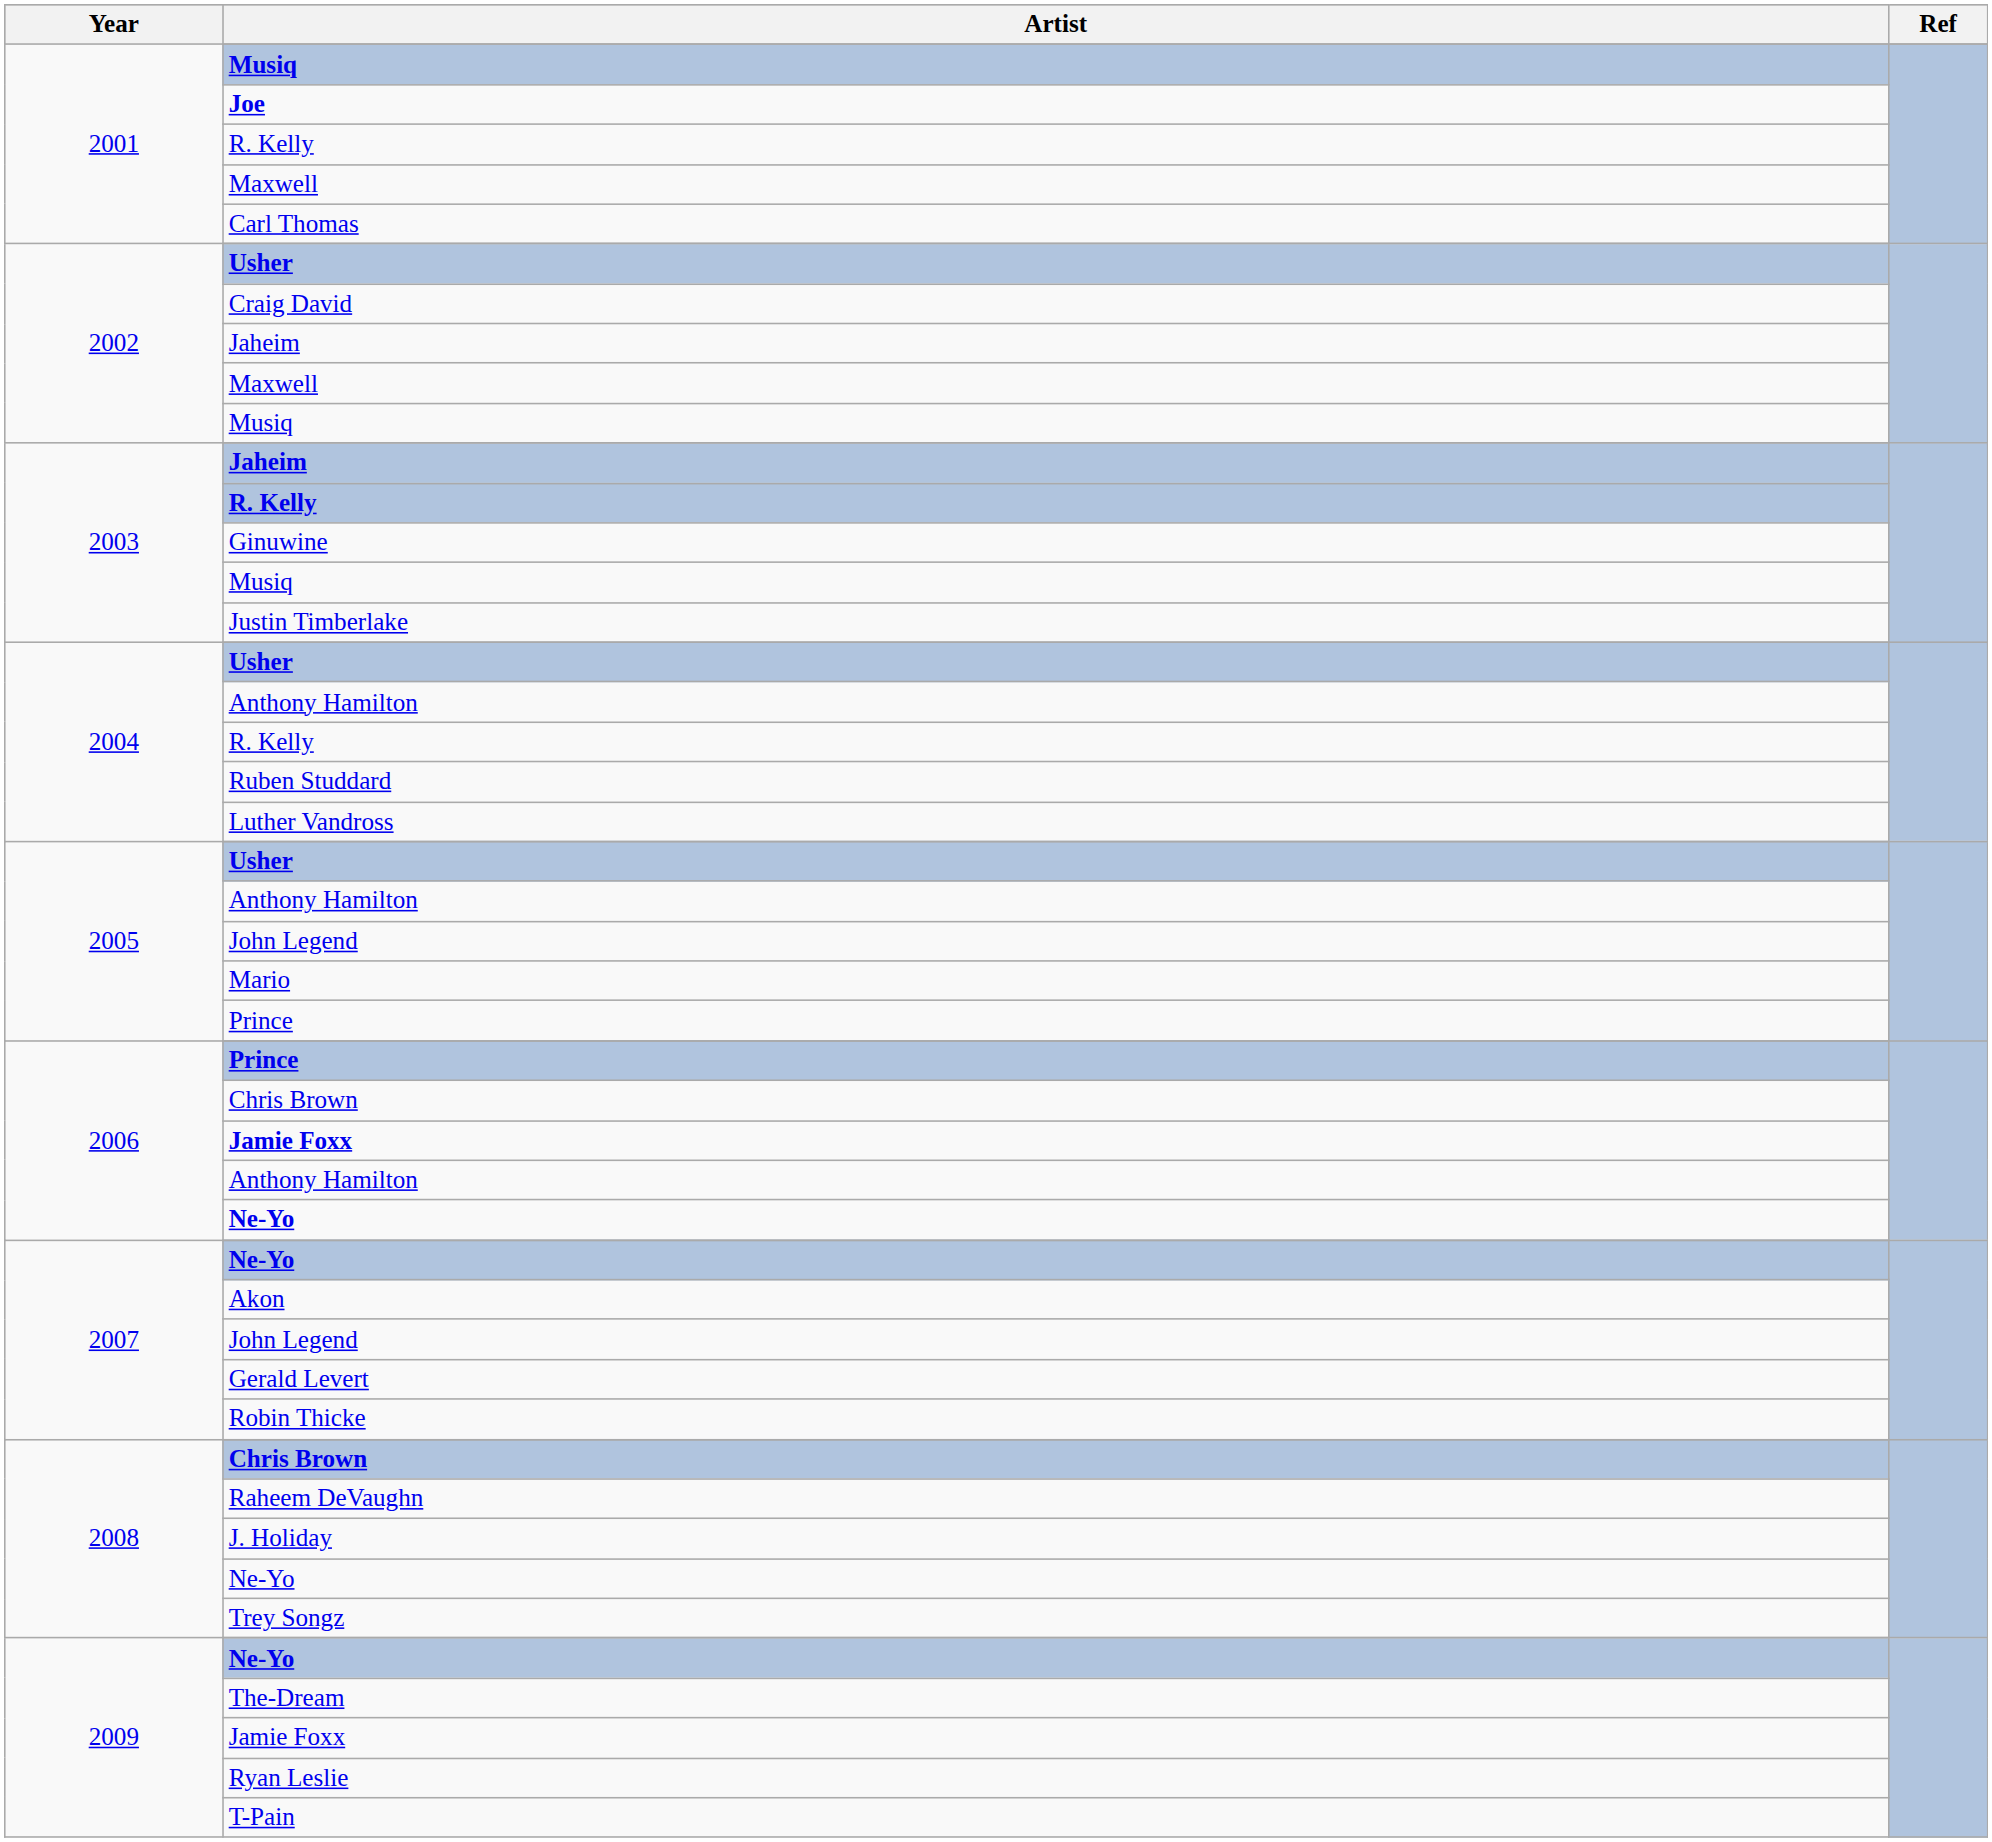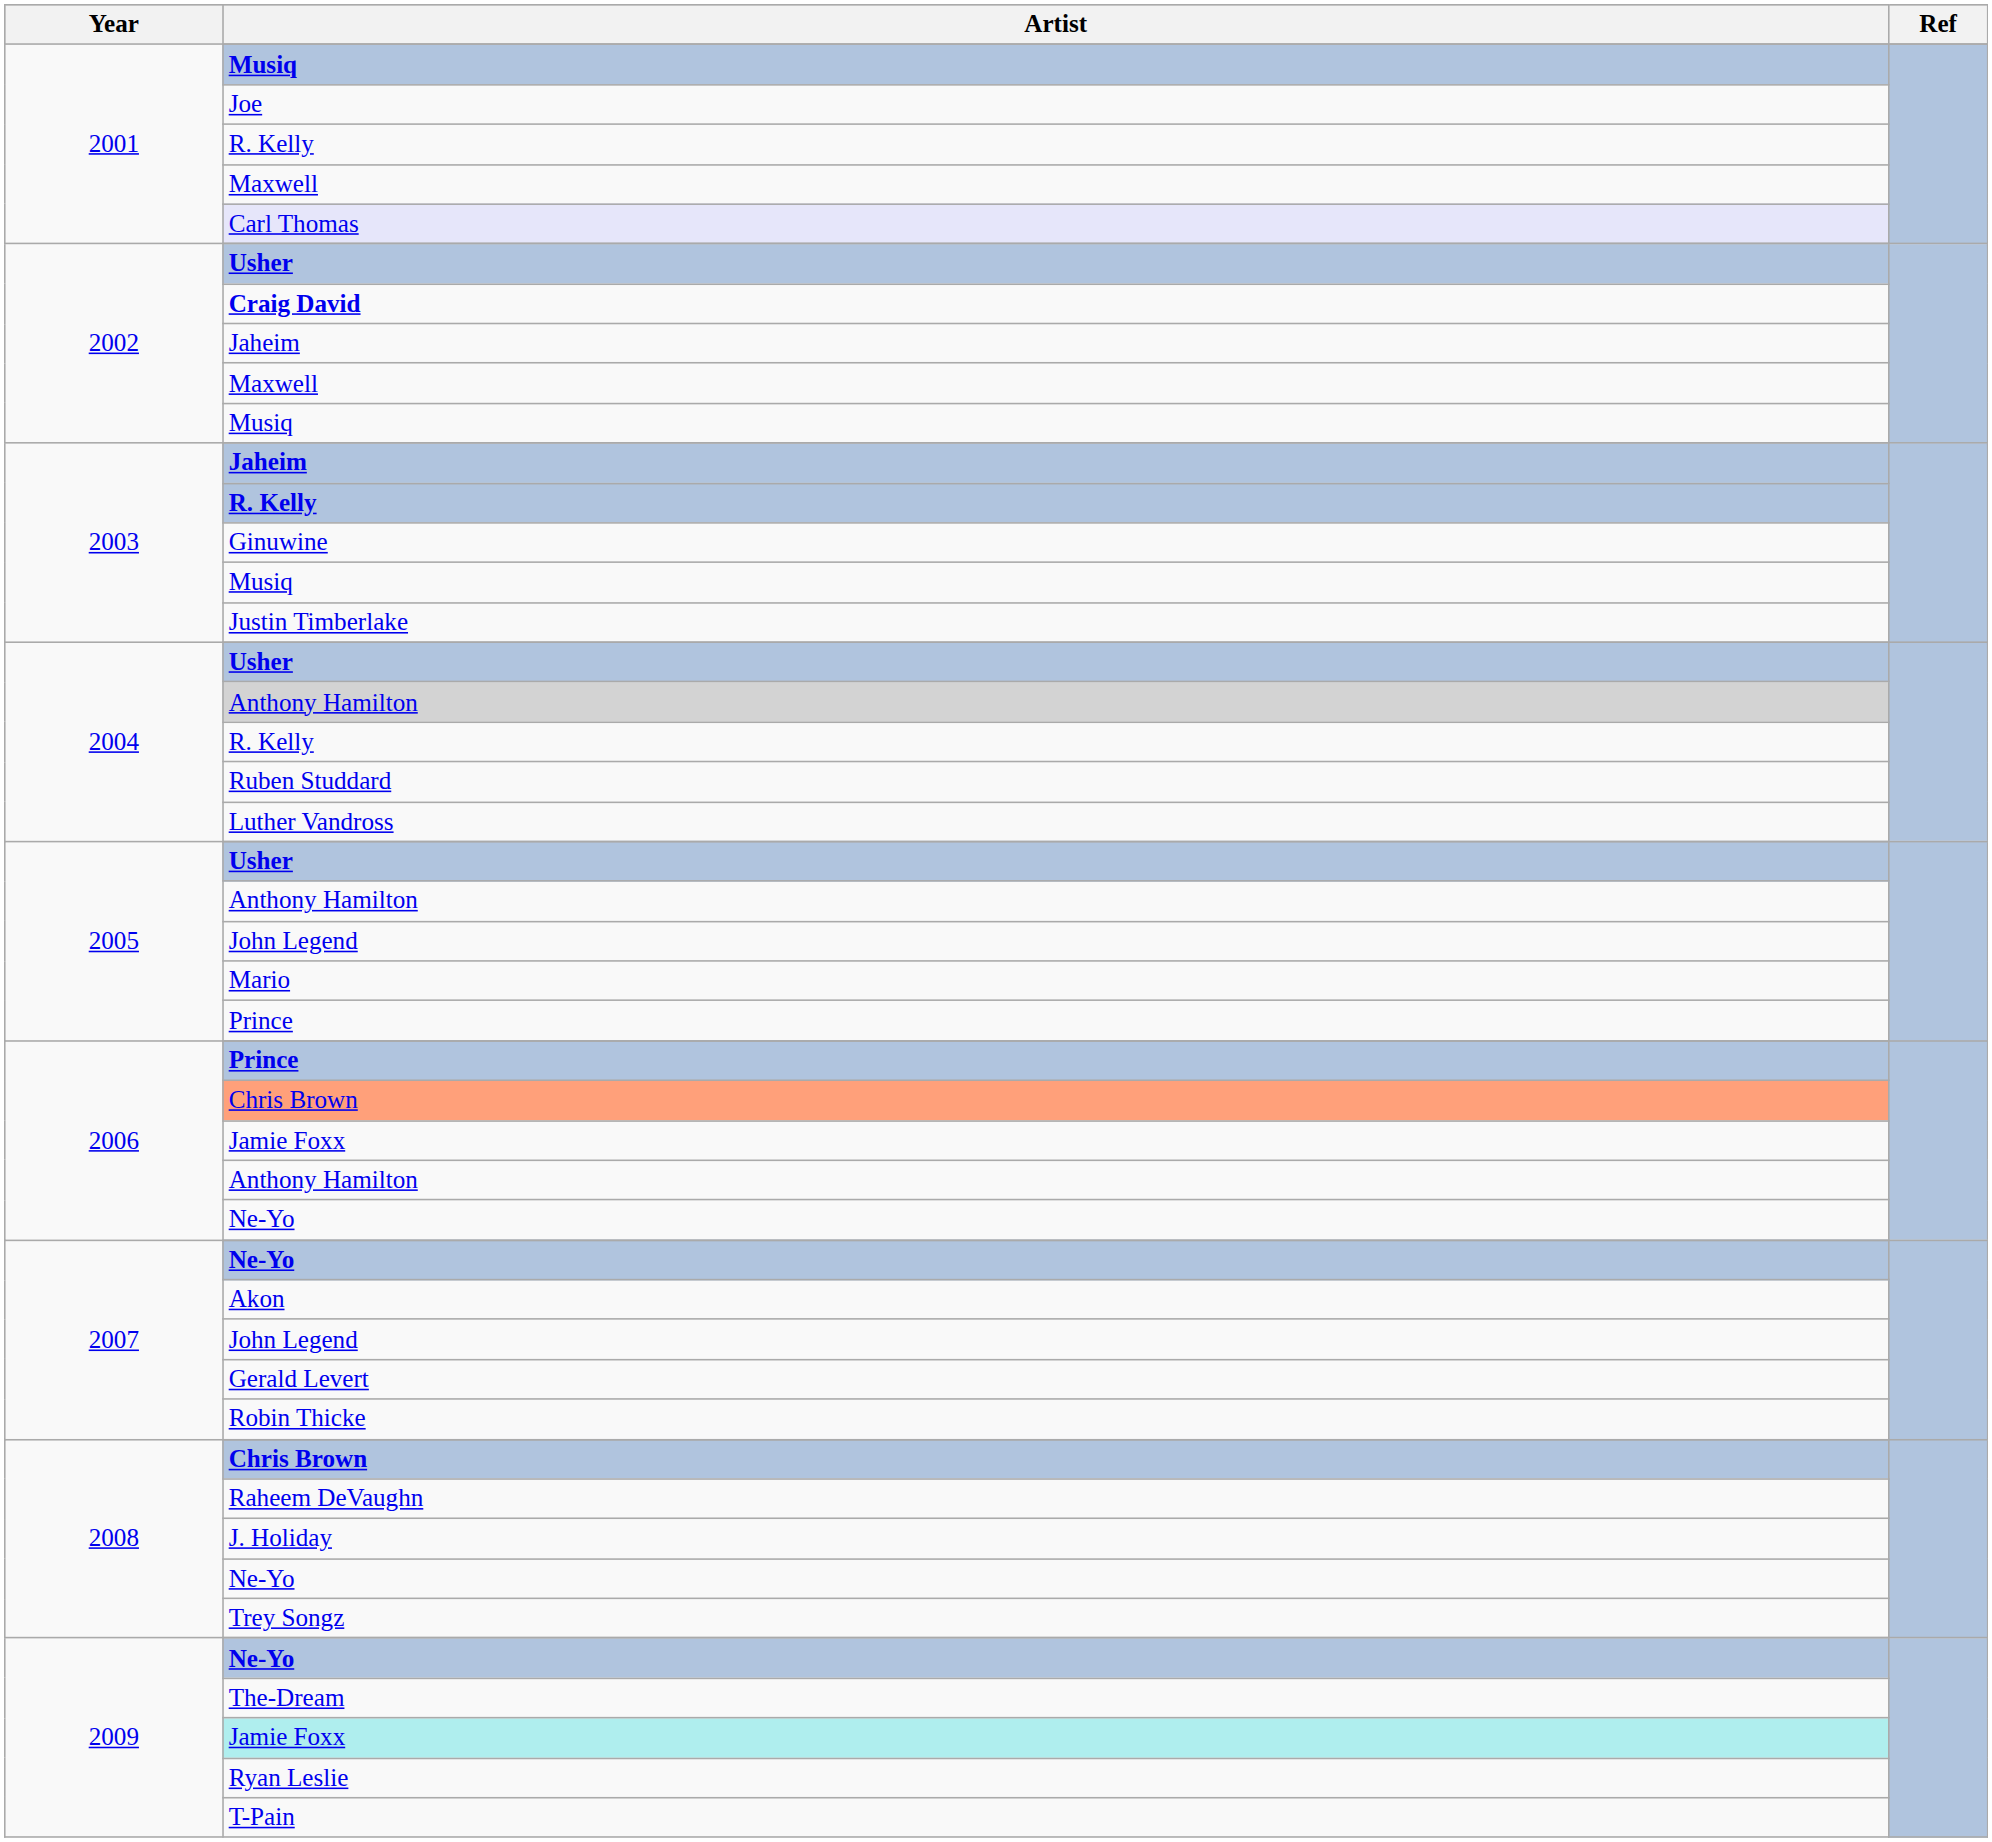(247, 104) bold -> (245, 104) normal
(294, 223) no background -> (294, 223) lavender background
(290, 303) normal -> (295, 303) bold
(323, 701) no background -> (323, 701) lightgrey background
(293, 1100) no background -> (293, 1100) lightsalmon background
(290, 1139) bold -> (287, 1139) normal
(261, 1219) bold -> (262, 1219) normal
(287, 1737) no background -> (287, 1737) paleturquoise background
